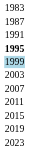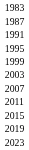(15, 48) bold -> (15, 48) normal
(15, 62) lightblue background -> (15, 62) no background
